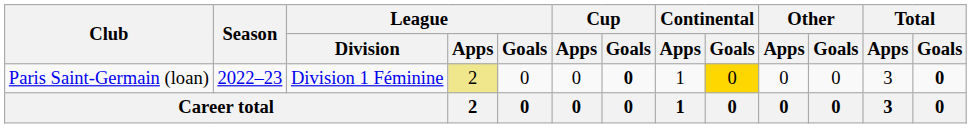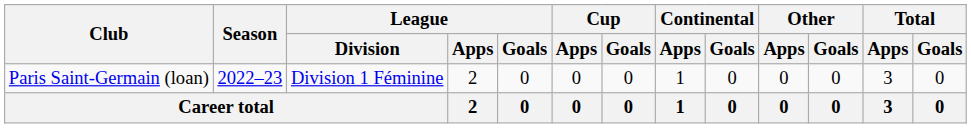(473, 78) khaki background -> (473, 78) no background
(628, 78) bold -> (628, 78) normal
(732, 78) gold background -> (732, 78) no background
(940, 78) bold -> (940, 78) normal
